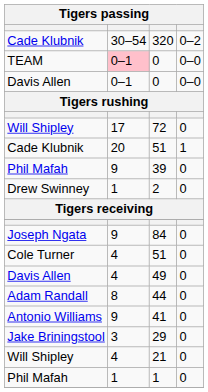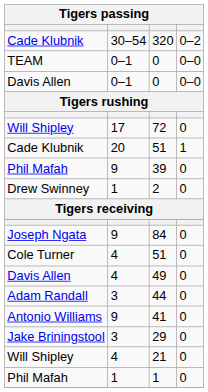(121, 61) pink background -> (121, 61) no background
(114, 296) 8 -> (114, 296) 3
